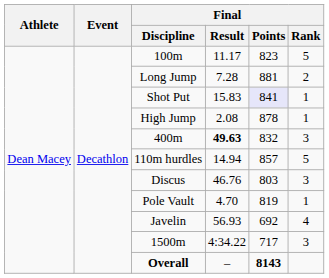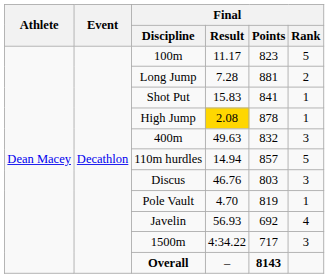(269, 97) lavender background -> (269, 97) no background
(227, 118) no background -> (227, 118) gold background
(227, 139) bold -> (227, 139) normal
